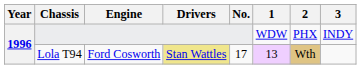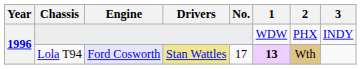(124, 54) no background -> (124, 54) lavender background
(271, 54) normal -> (271, 54) bold
